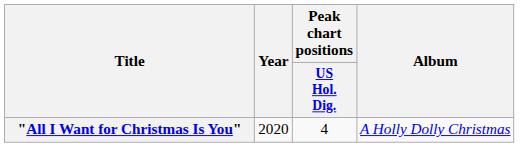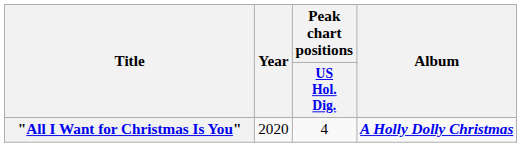(435, 129) normal -> (437, 129) bold
